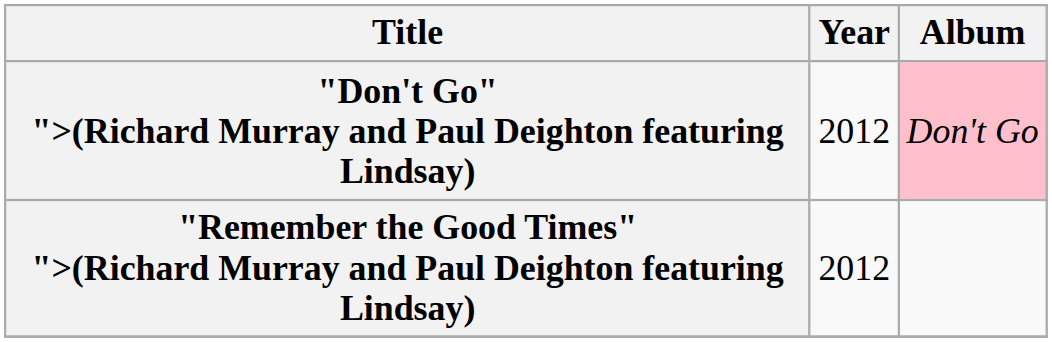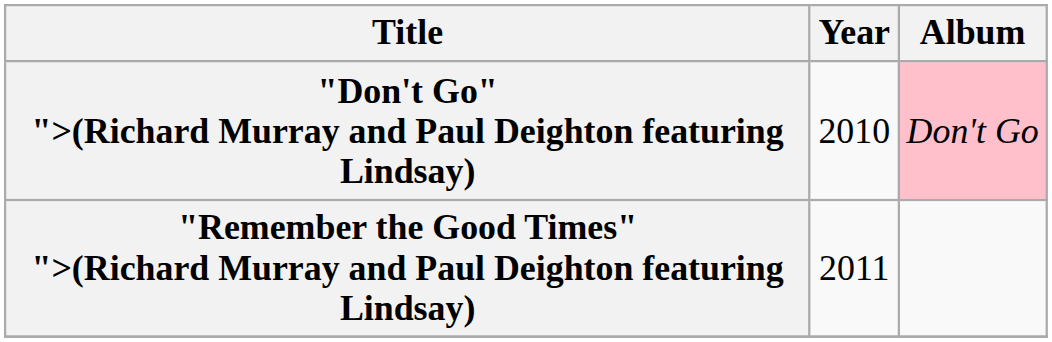(854, 130) 2012 -> (854, 130) 2010
(854, 267) 2012 -> (854, 267) 2011
